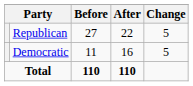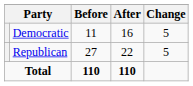rows swapped: (40, 33) <-> (41, 52)
